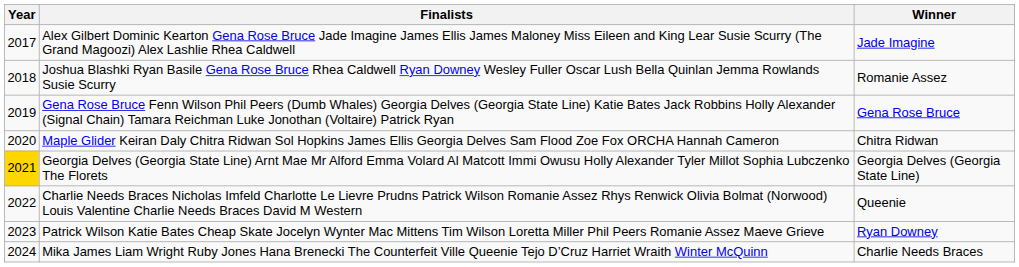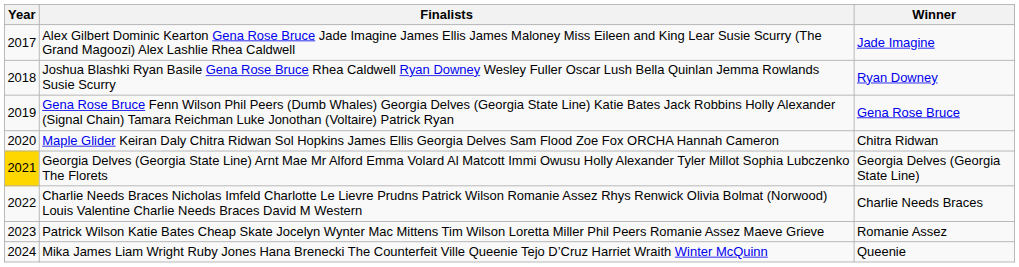(902, 77) Romanie Assez -> (897, 77) Ryan Downey
(881, 203) Queenie -> (920, 203) Charlie Needs Braces
(897, 231) Ryan Downey -> (902, 231) Romanie Assez
(920, 252) Charlie Needs Braces -> (881, 252) Queenie
